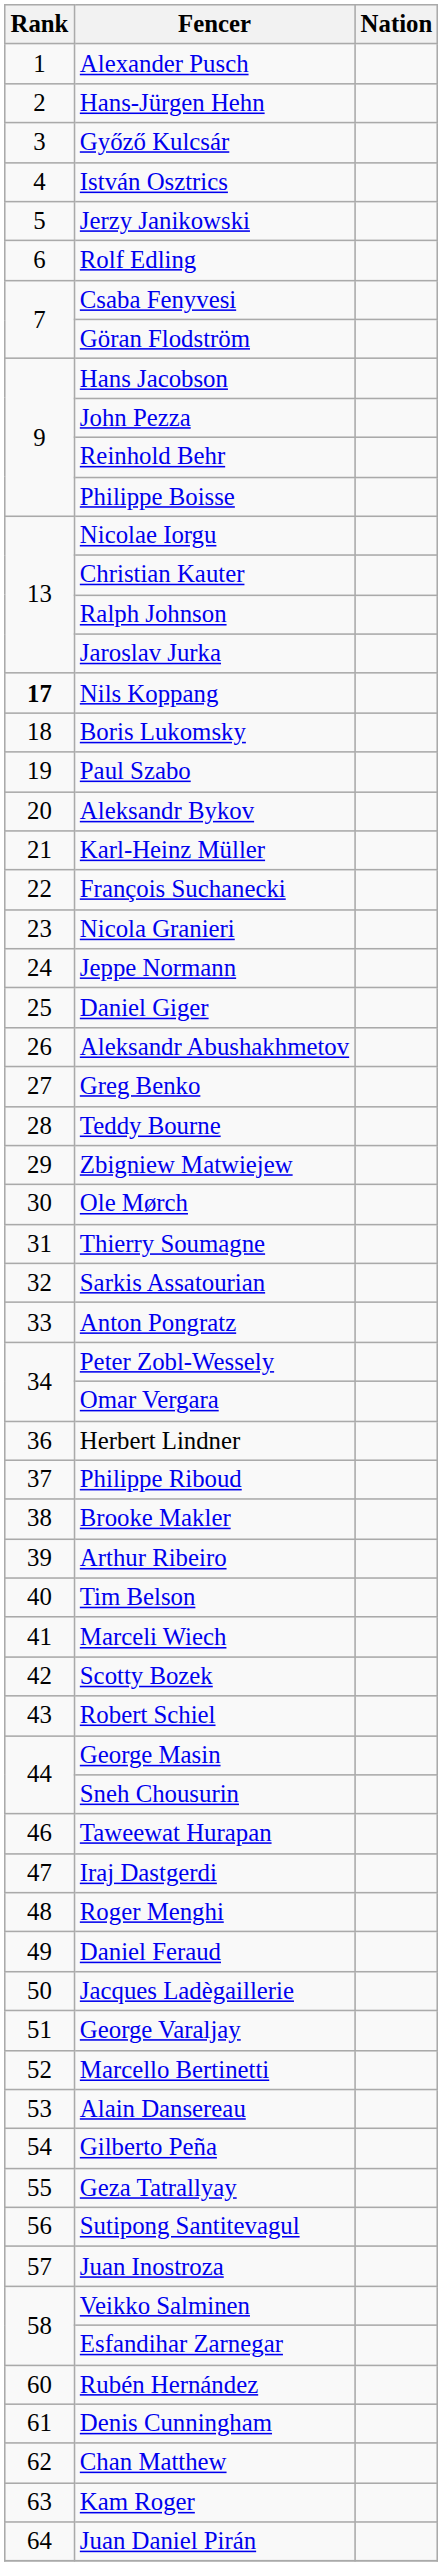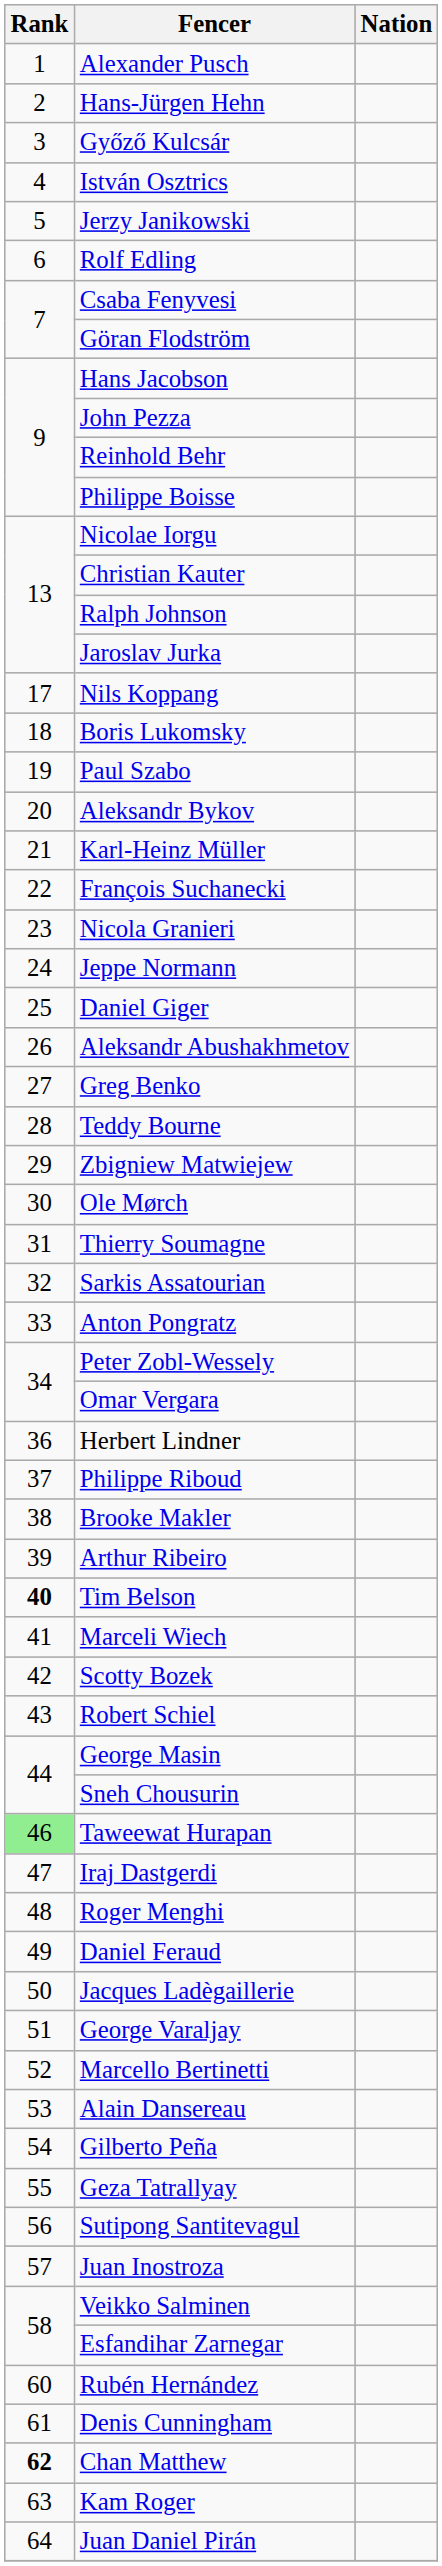(39, 692) bold -> (39, 692) normal
(39, 1597) normal -> (39, 1597) bold
(39, 1833) no background -> (39, 1833) lightgreen background
(39, 2462) normal -> (39, 2462) bold
